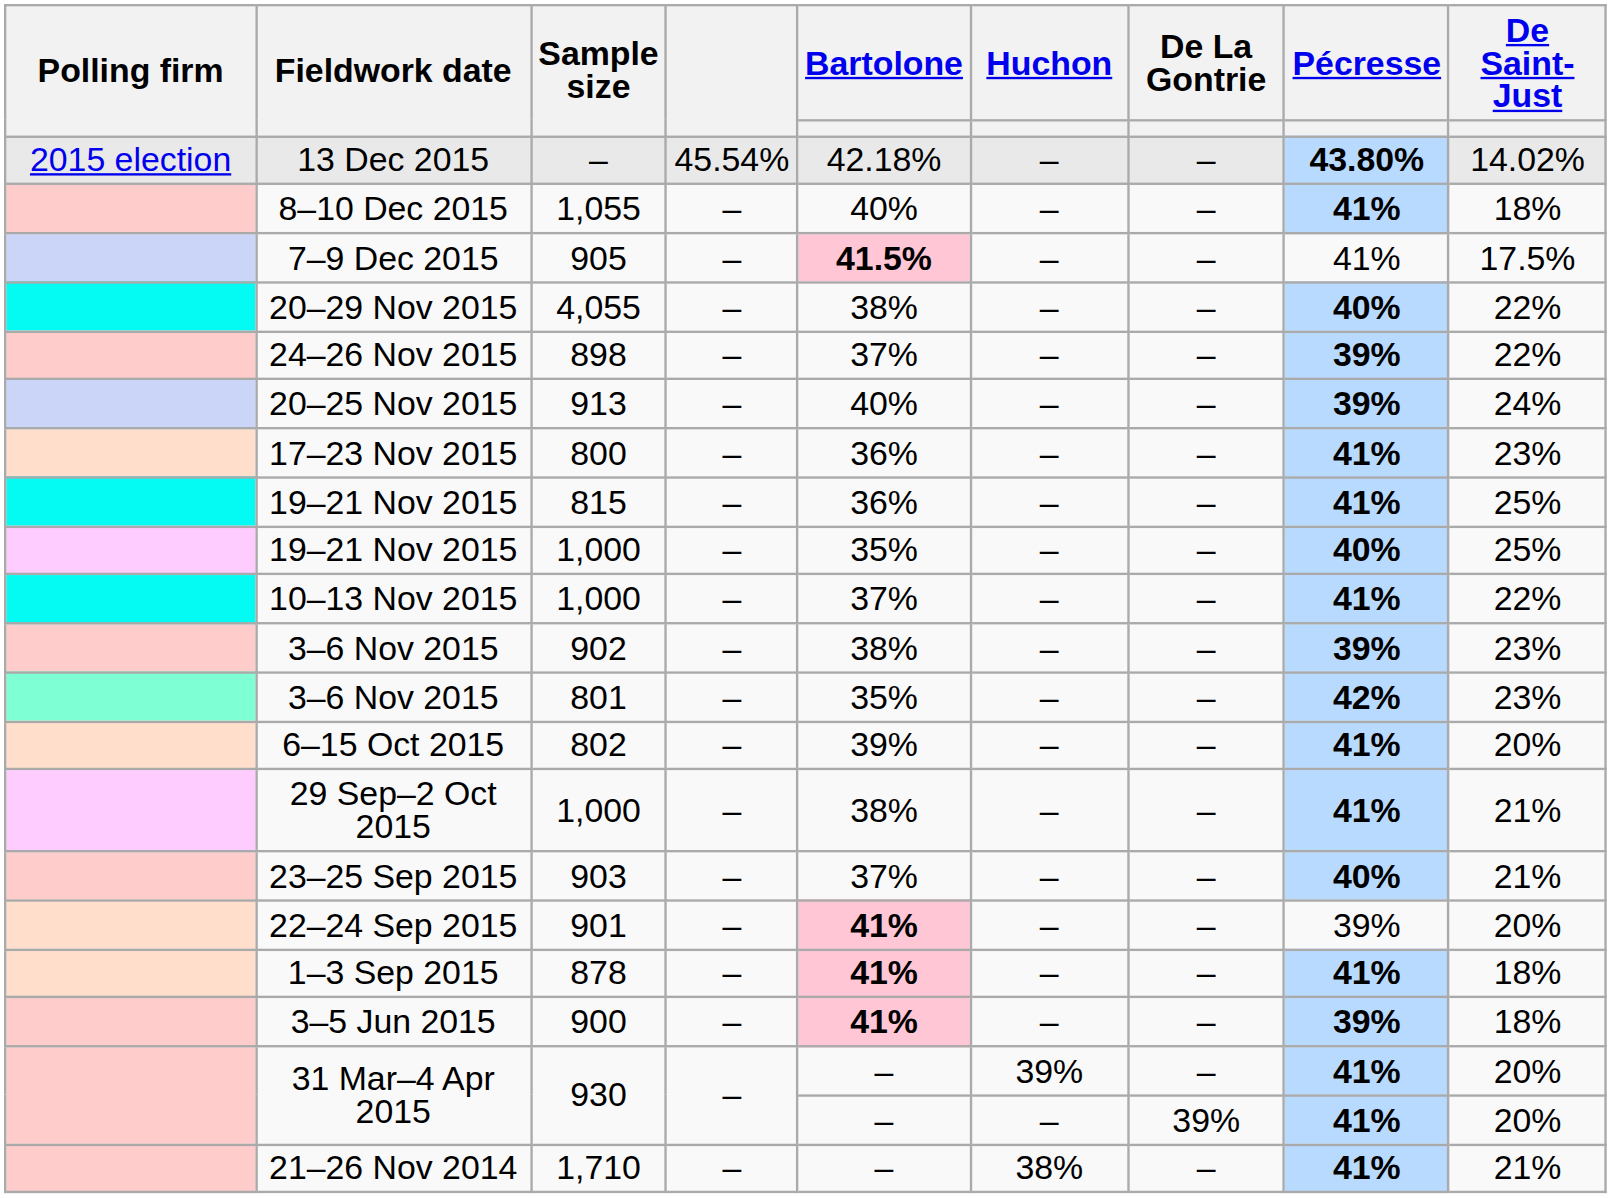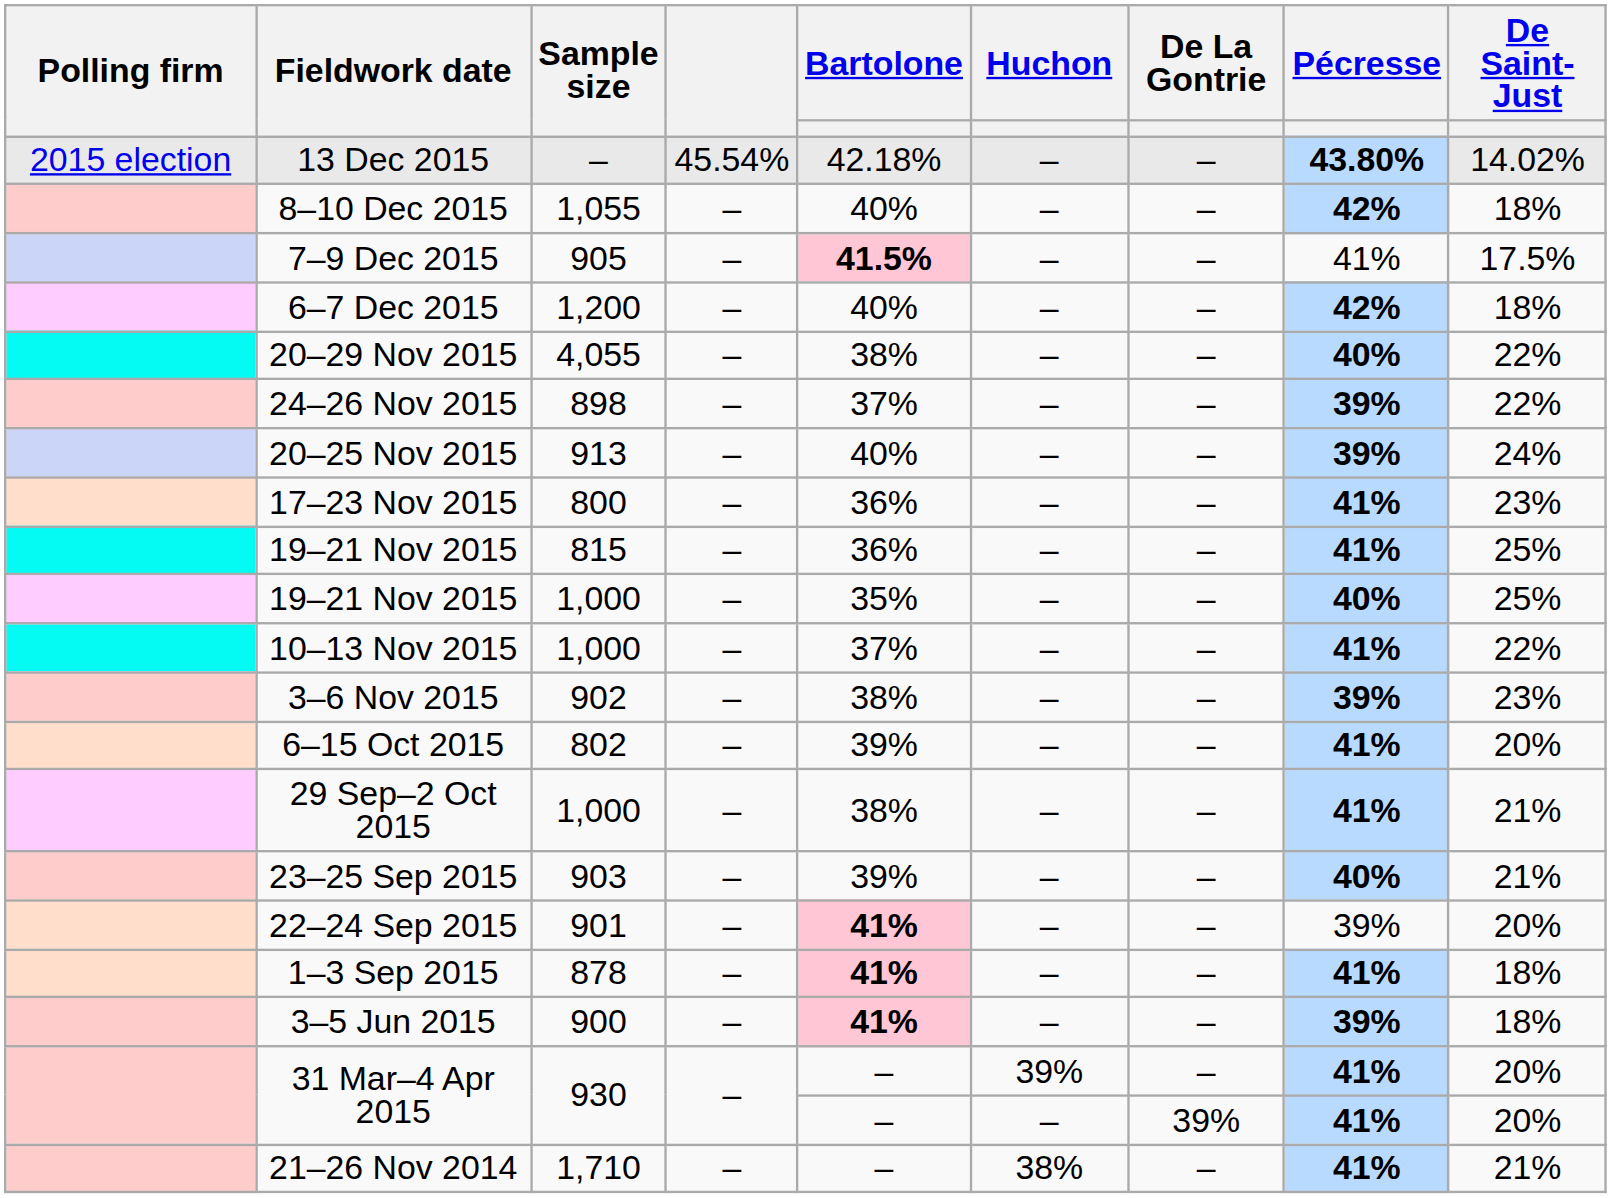(1367, 209) 41% -> (1367, 209) 42%
+ row: (393, 307)
- row: (393, 697)
(884, 876) 37% -> (884, 876) 39%
